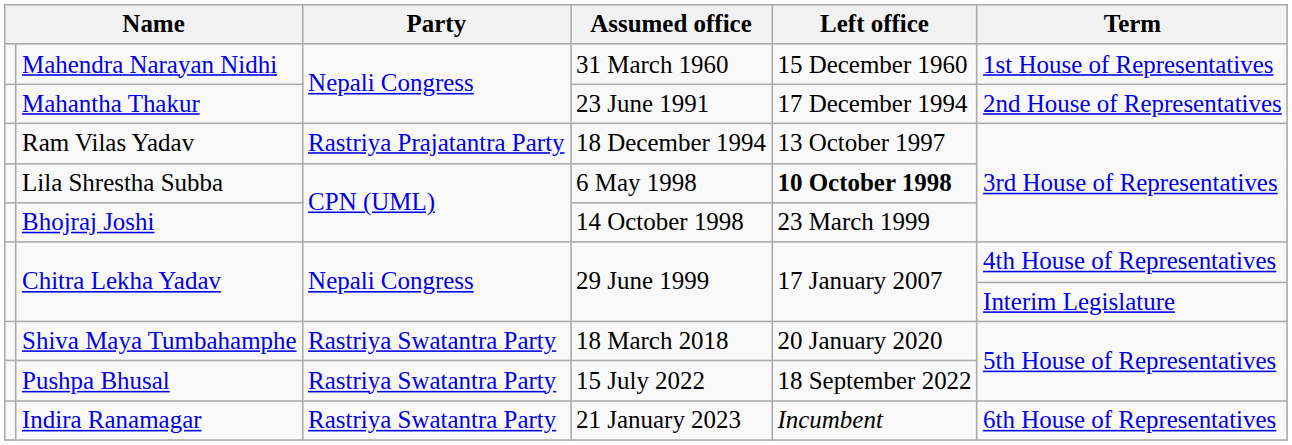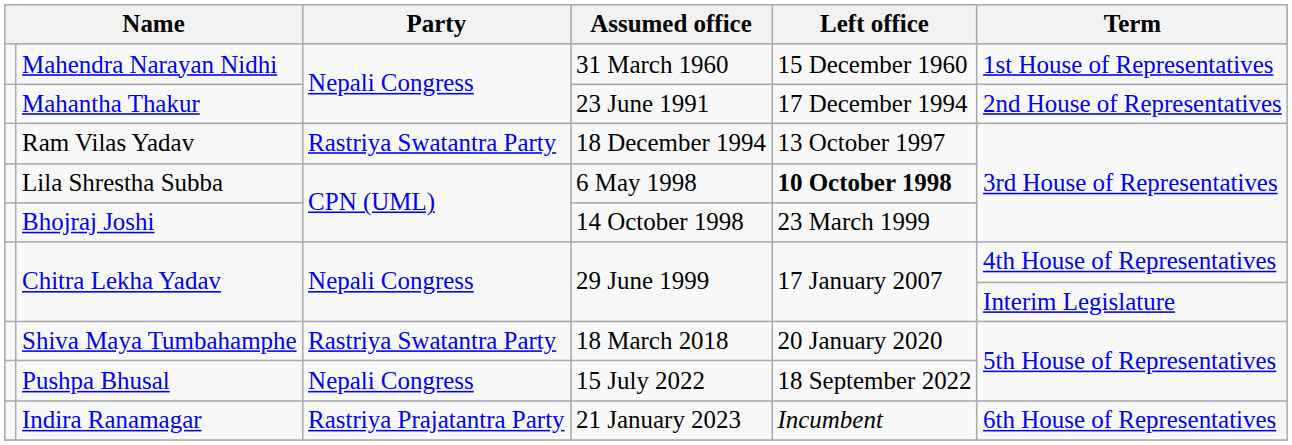(436, 143) Rastriya Prajatantra Party -> (432, 143) Rastriya Swatantra Party
(432, 380) Rastriya Swatantra Party -> (391, 380) Nepali Congress
(432, 420) Rastriya Swatantra Party -> (436, 420) Rastriya Prajatantra Party
